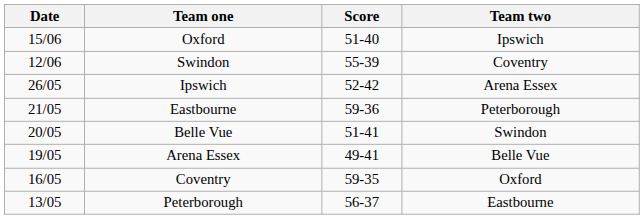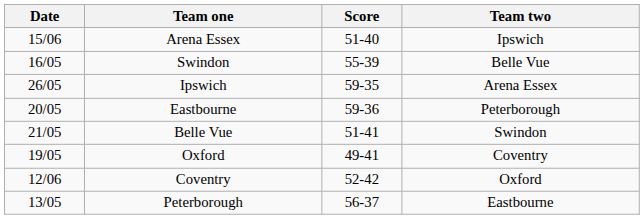(203, 39) Oxford -> (203, 39) Arena Essex
(45, 62) 12/06 -> (45, 62) 16/05
(520, 62) Coventry -> (520, 62) Belle Vue
(362, 86) 52-42 -> (362, 86) 59-35
(45, 109) 21/05 -> (45, 109) 20/05
(45, 132) 20/05 -> (45, 132) 21/05
(203, 156) Arena Essex -> (203, 156) Oxford
(520, 156) Belle Vue -> (520, 156) Coventry
(45, 179) 16/05 -> (45, 179) 12/06
(362, 179) 59-35 -> (362, 179) 52-42
